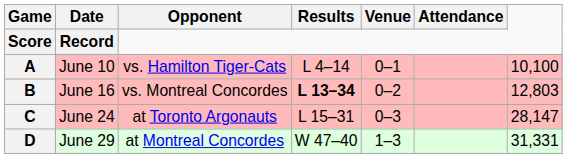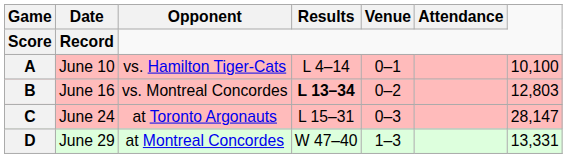(535, 141) 31,331 -> (535, 141) 13,331
